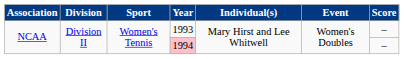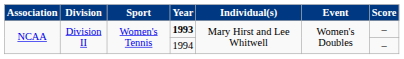(183, 29) normal -> (183, 29) bold
(183, 45) pink background -> (183, 45) no background
